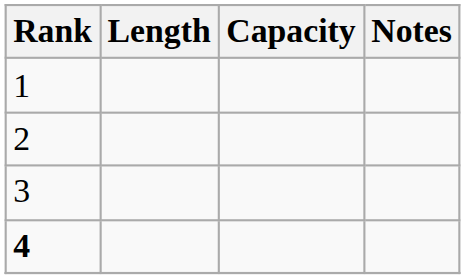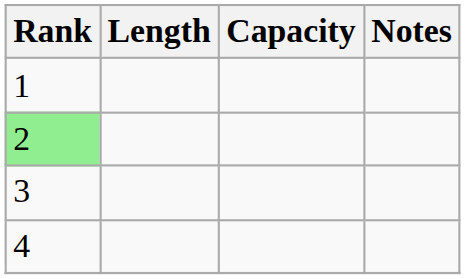(22, 138) no background -> (22, 138) lightgreen background
(22, 245) bold -> (22, 245) normal
